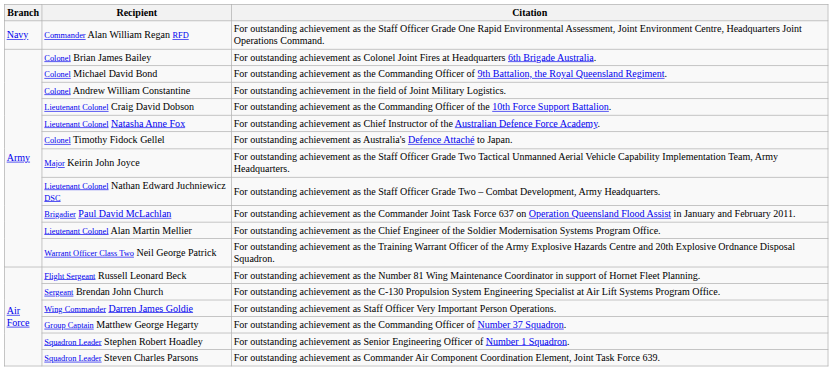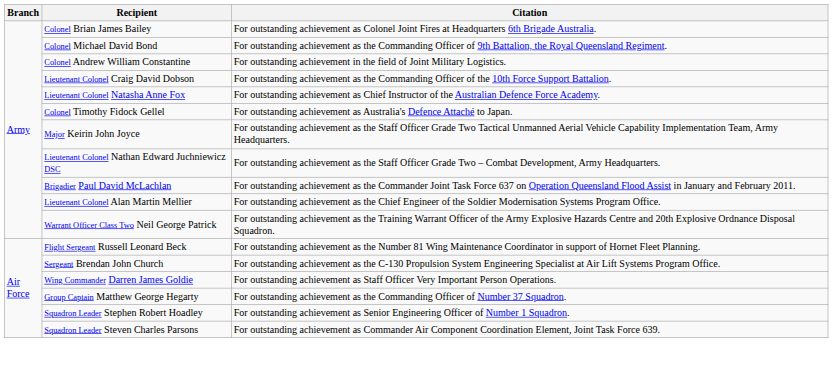- row: (117, 35)
